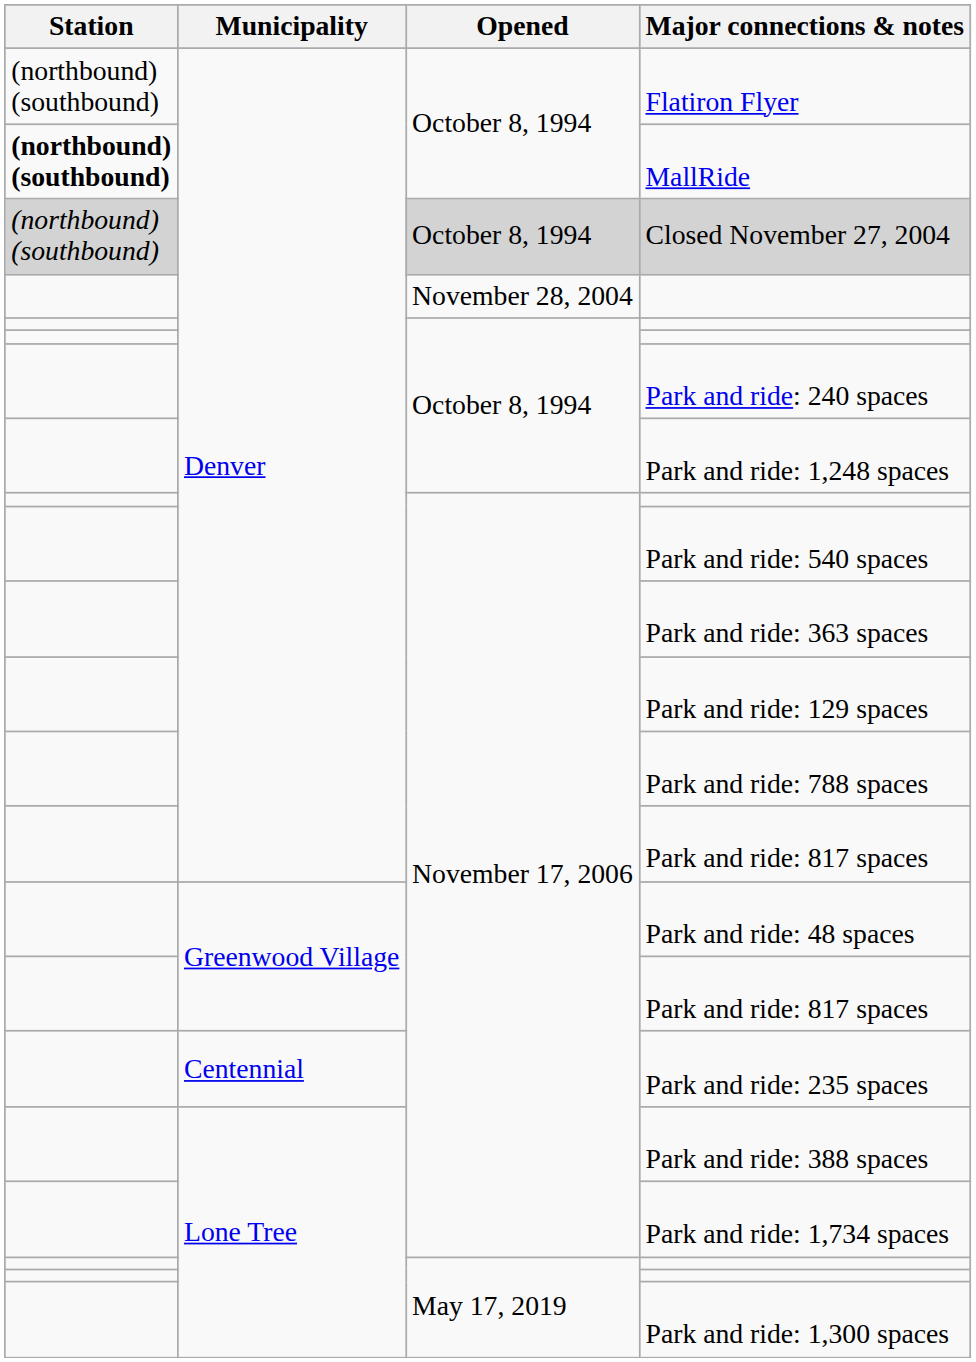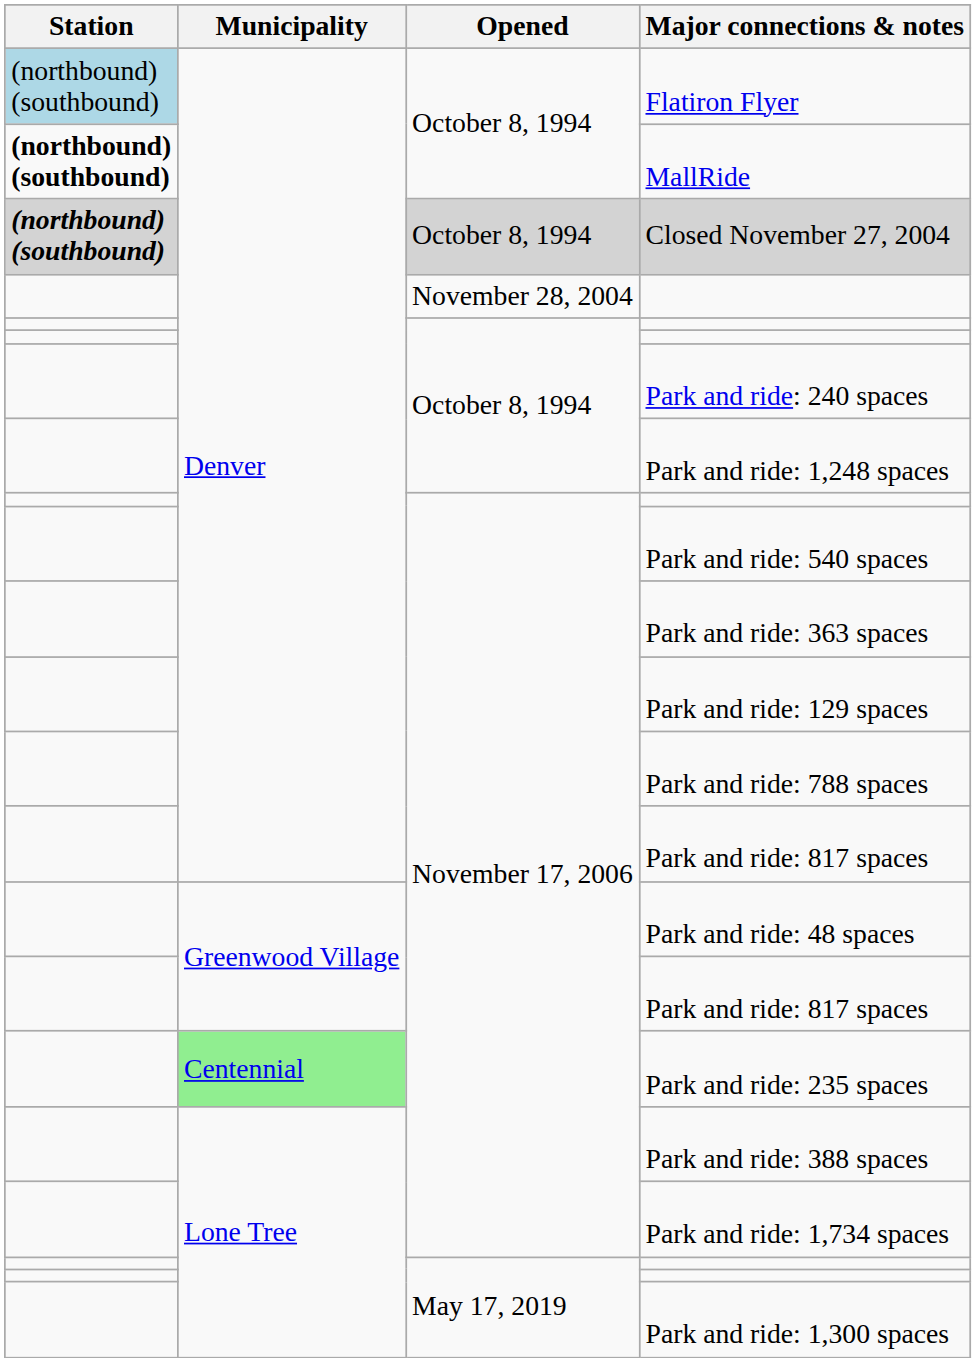(85, 85) no background -> (85, 85) lightblue background
(85, 235) normal -> (88, 235) bold
(244, 1068) no background -> (244, 1068) lightgreen background
